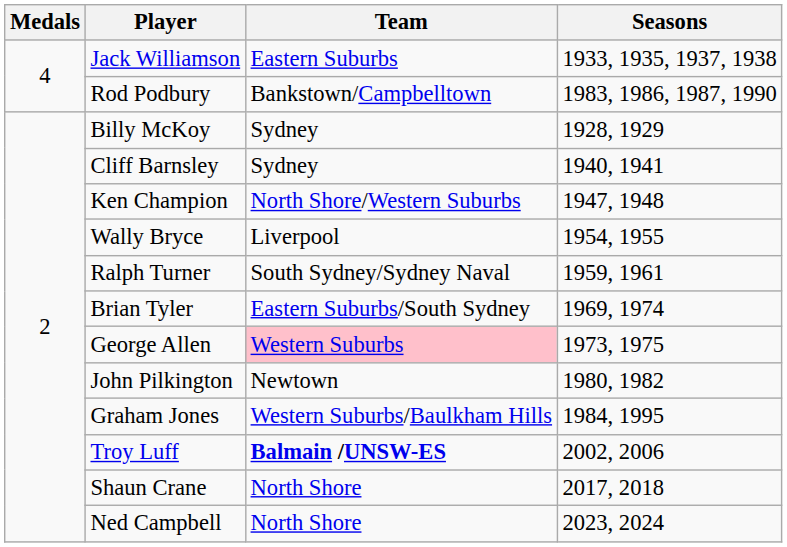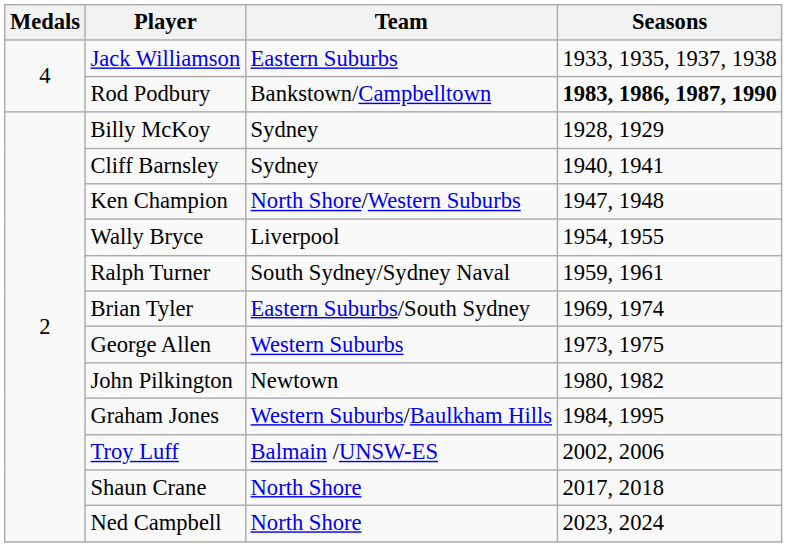(670, 93) normal -> (670, 93) bold
(327, 344) pink background -> (327, 344) no background
(348, 451) bold -> (344, 451) normal
